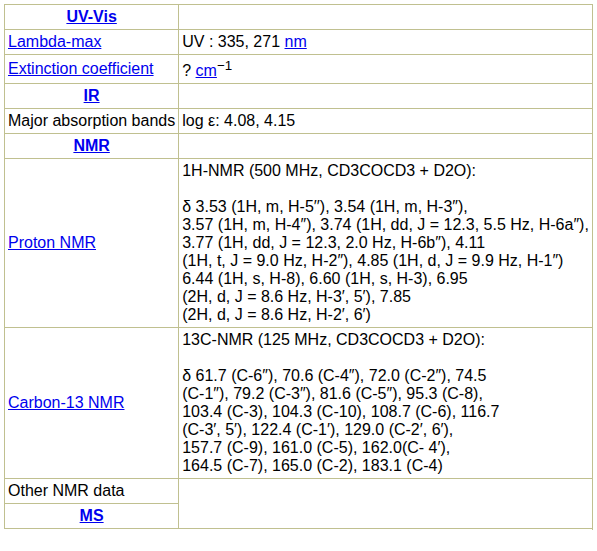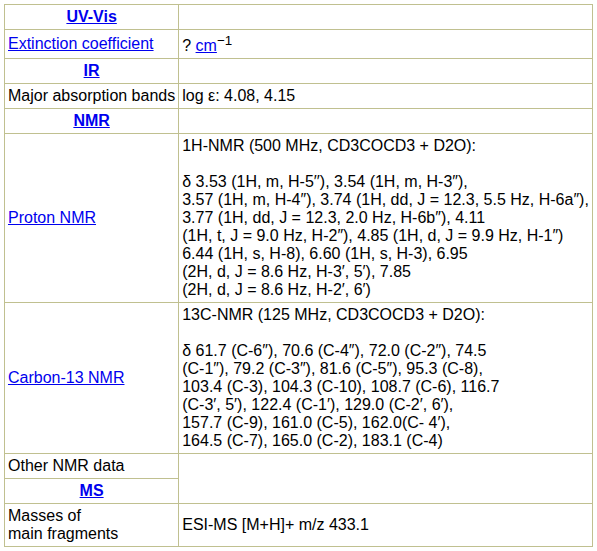- row: (55, 42)
+ row: (63, 525)
